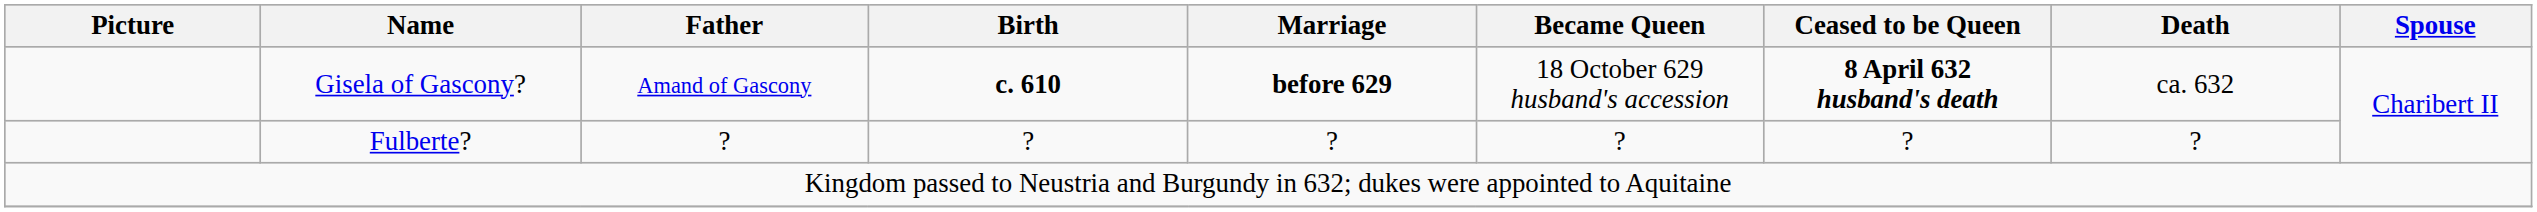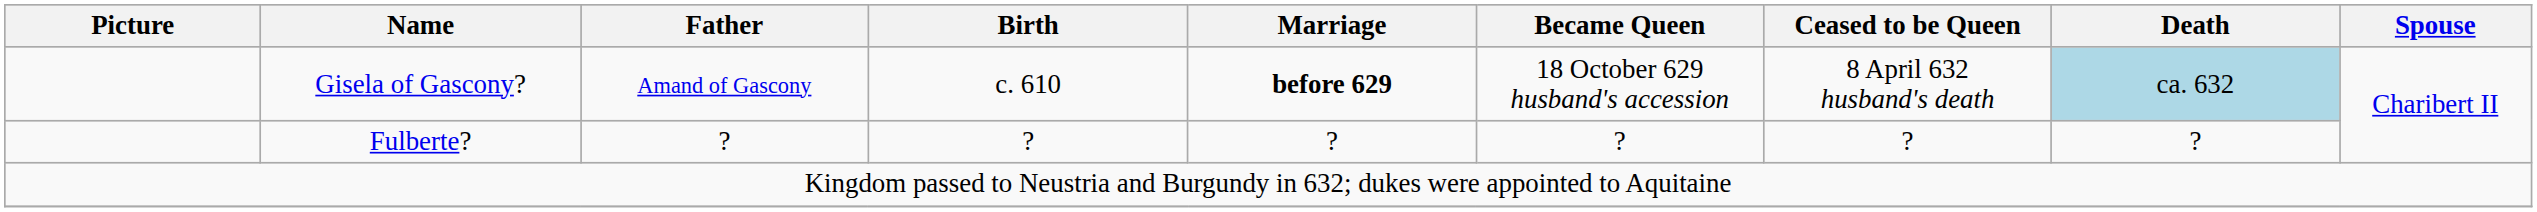(1028, 83) bold -> (1028, 83) normal
(1908, 83) bold -> (1908, 83) normal
(2195, 83) no background -> (2195, 83) lightblue background
